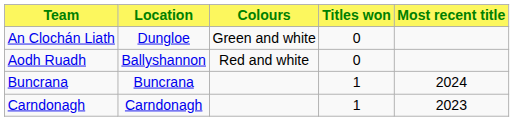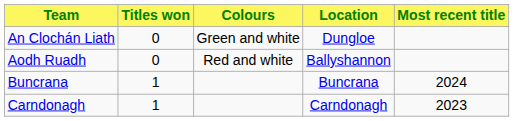columns swapped: (164, 15) <-> (357, 15)
